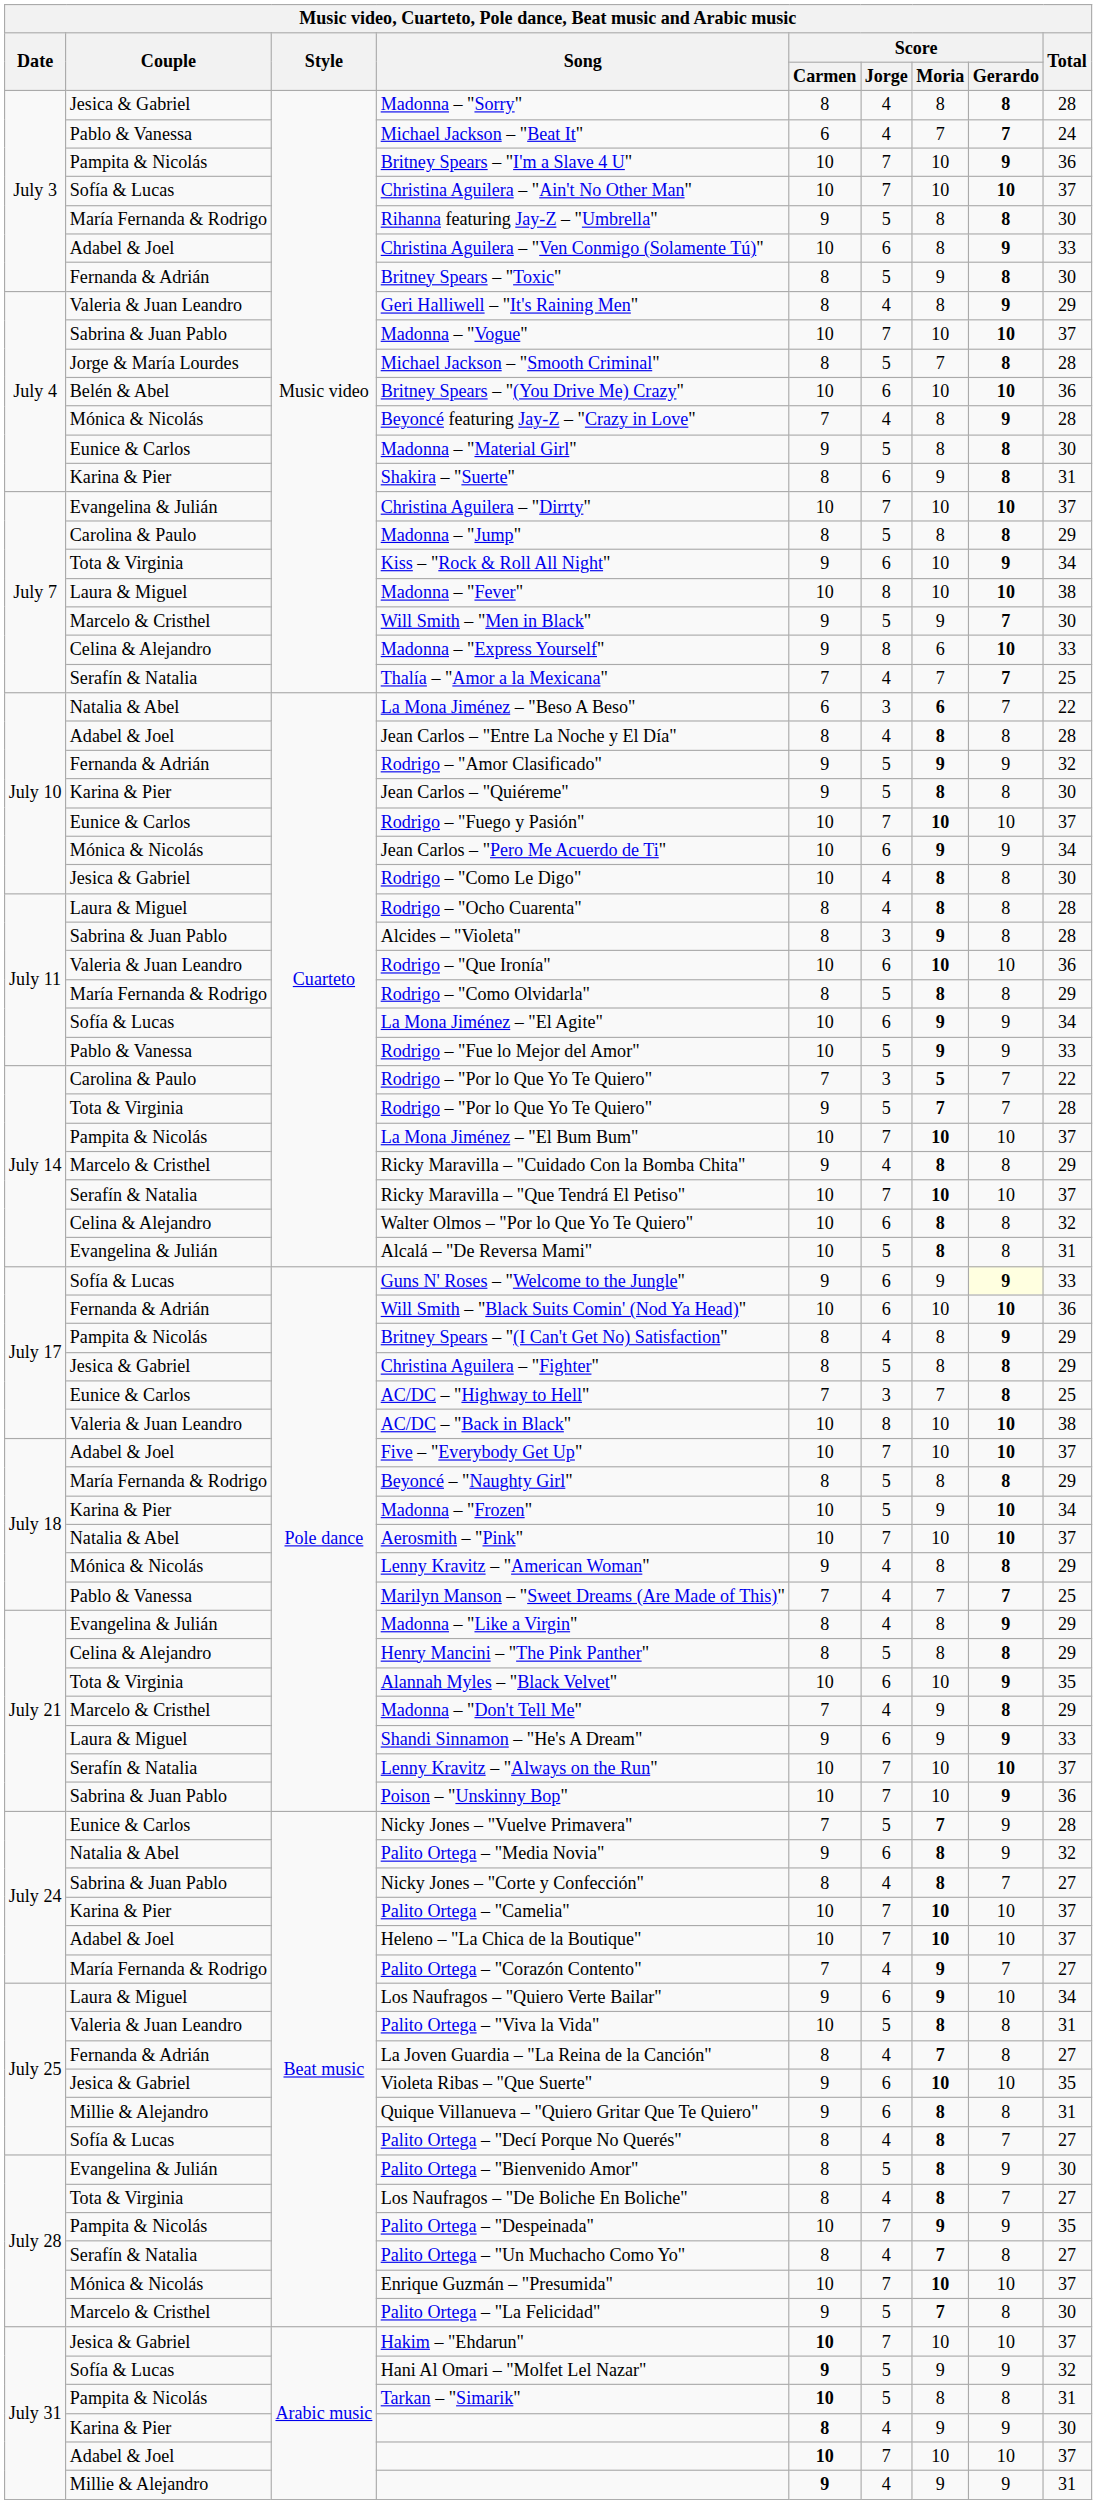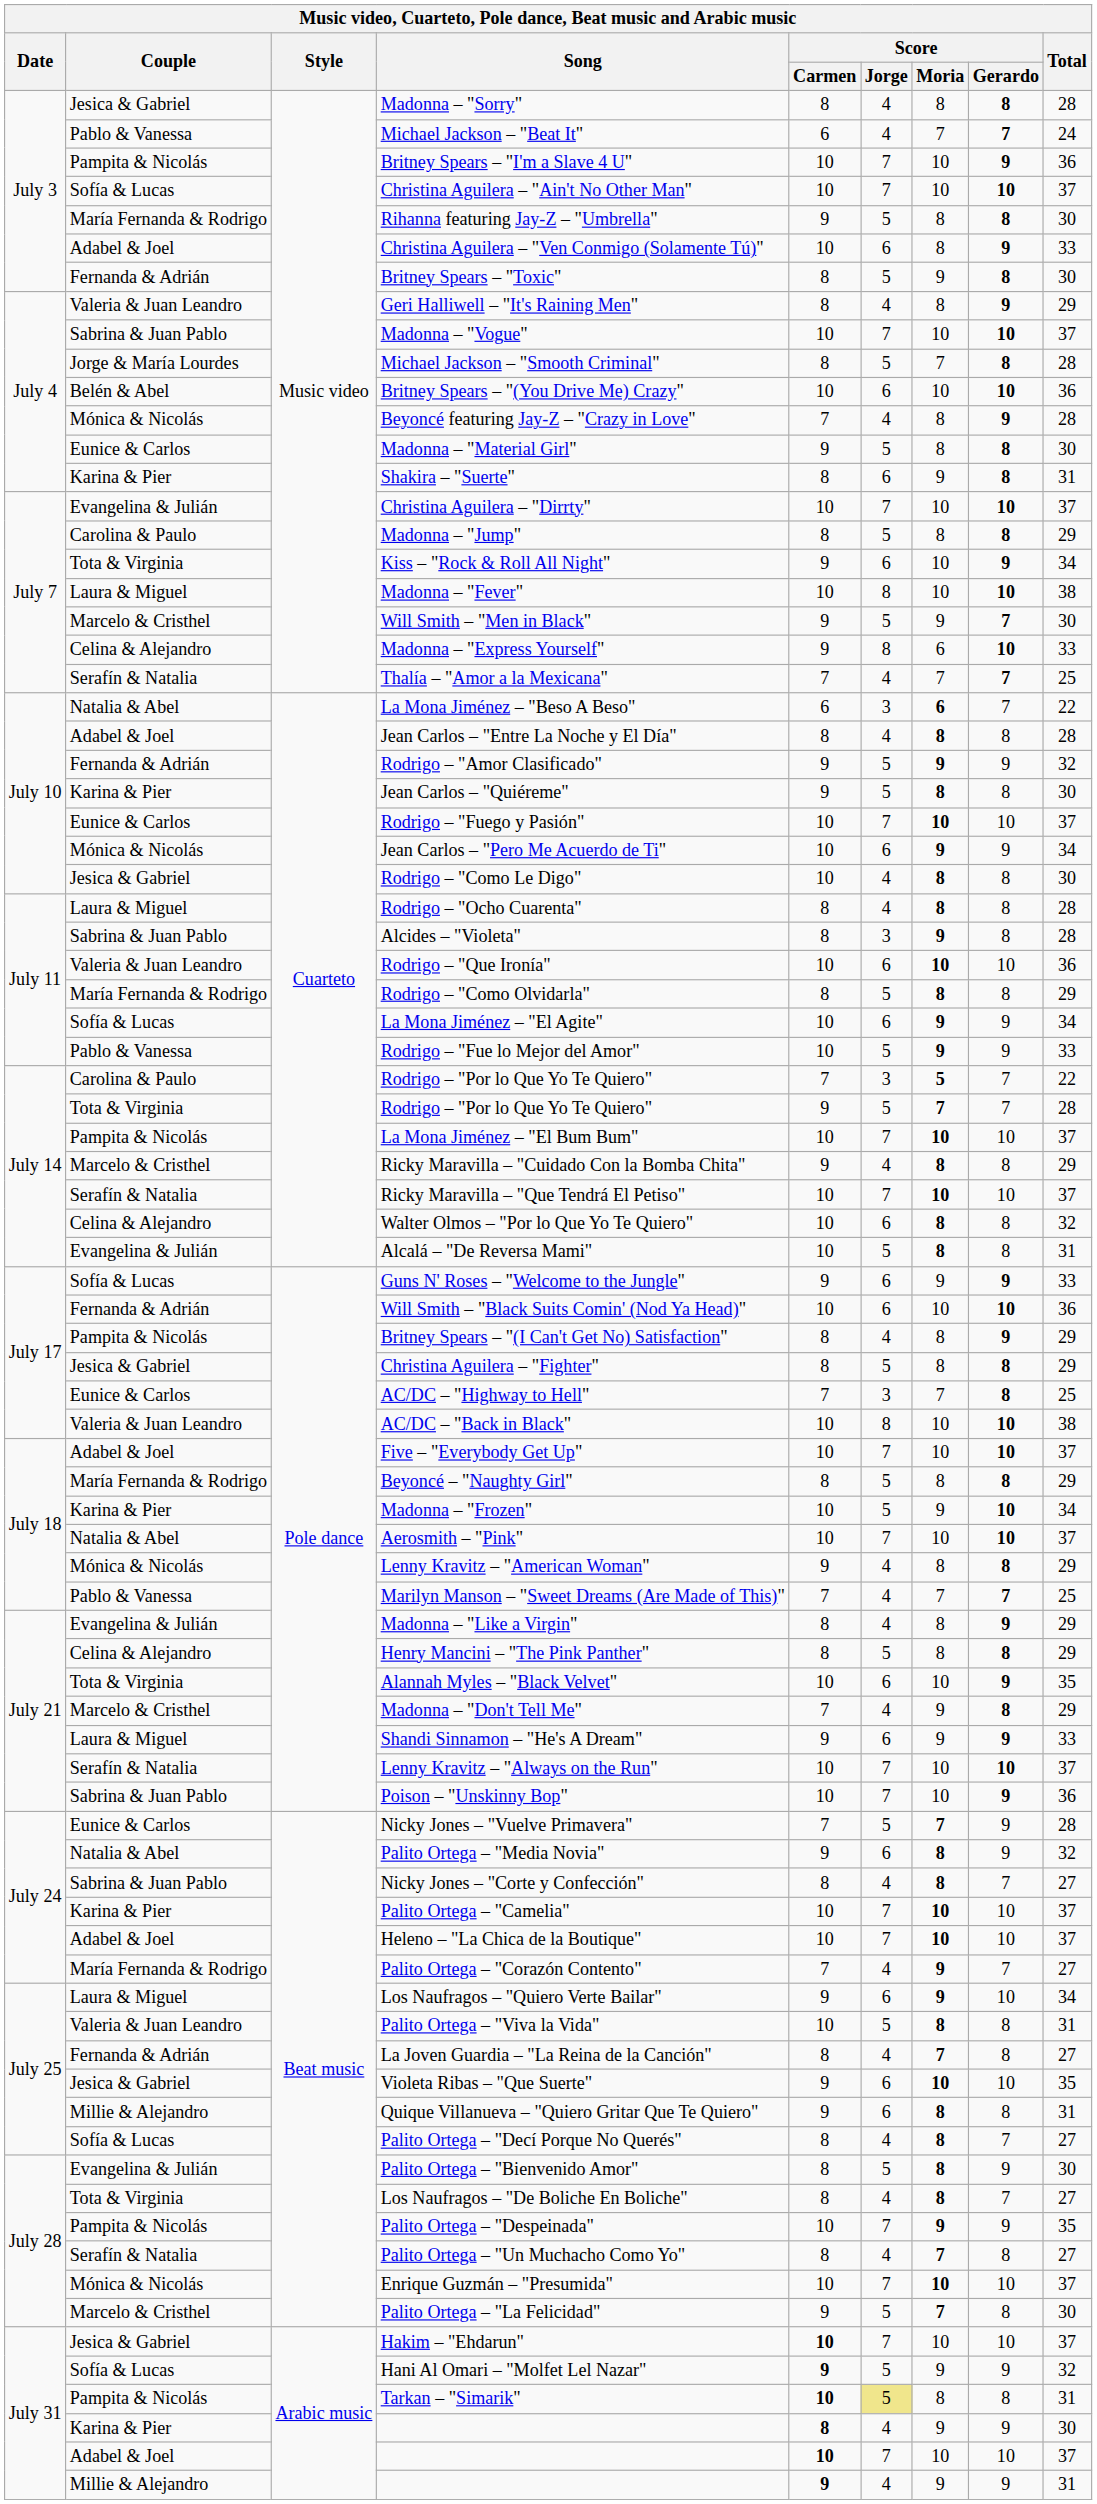(1006, 1280) lightyellow background -> (1006, 1280) no background
(886, 2398) no background -> (886, 2398) khaki background
